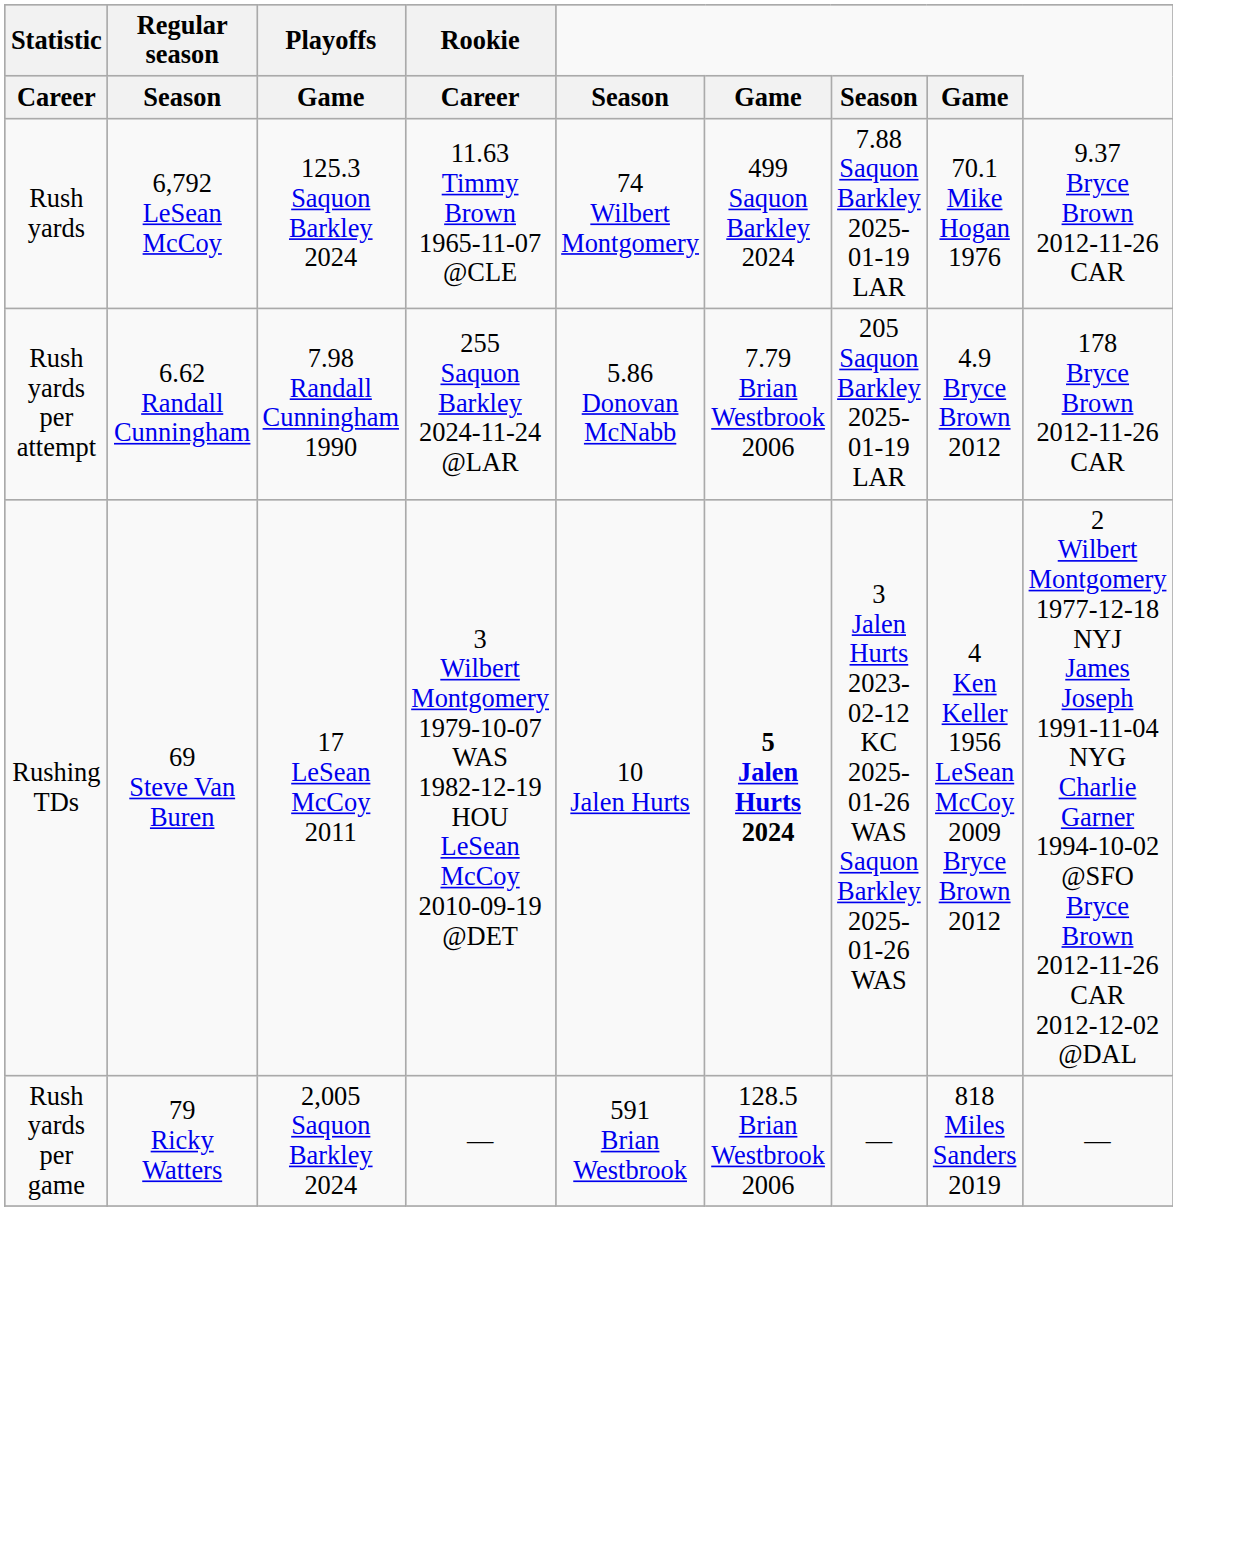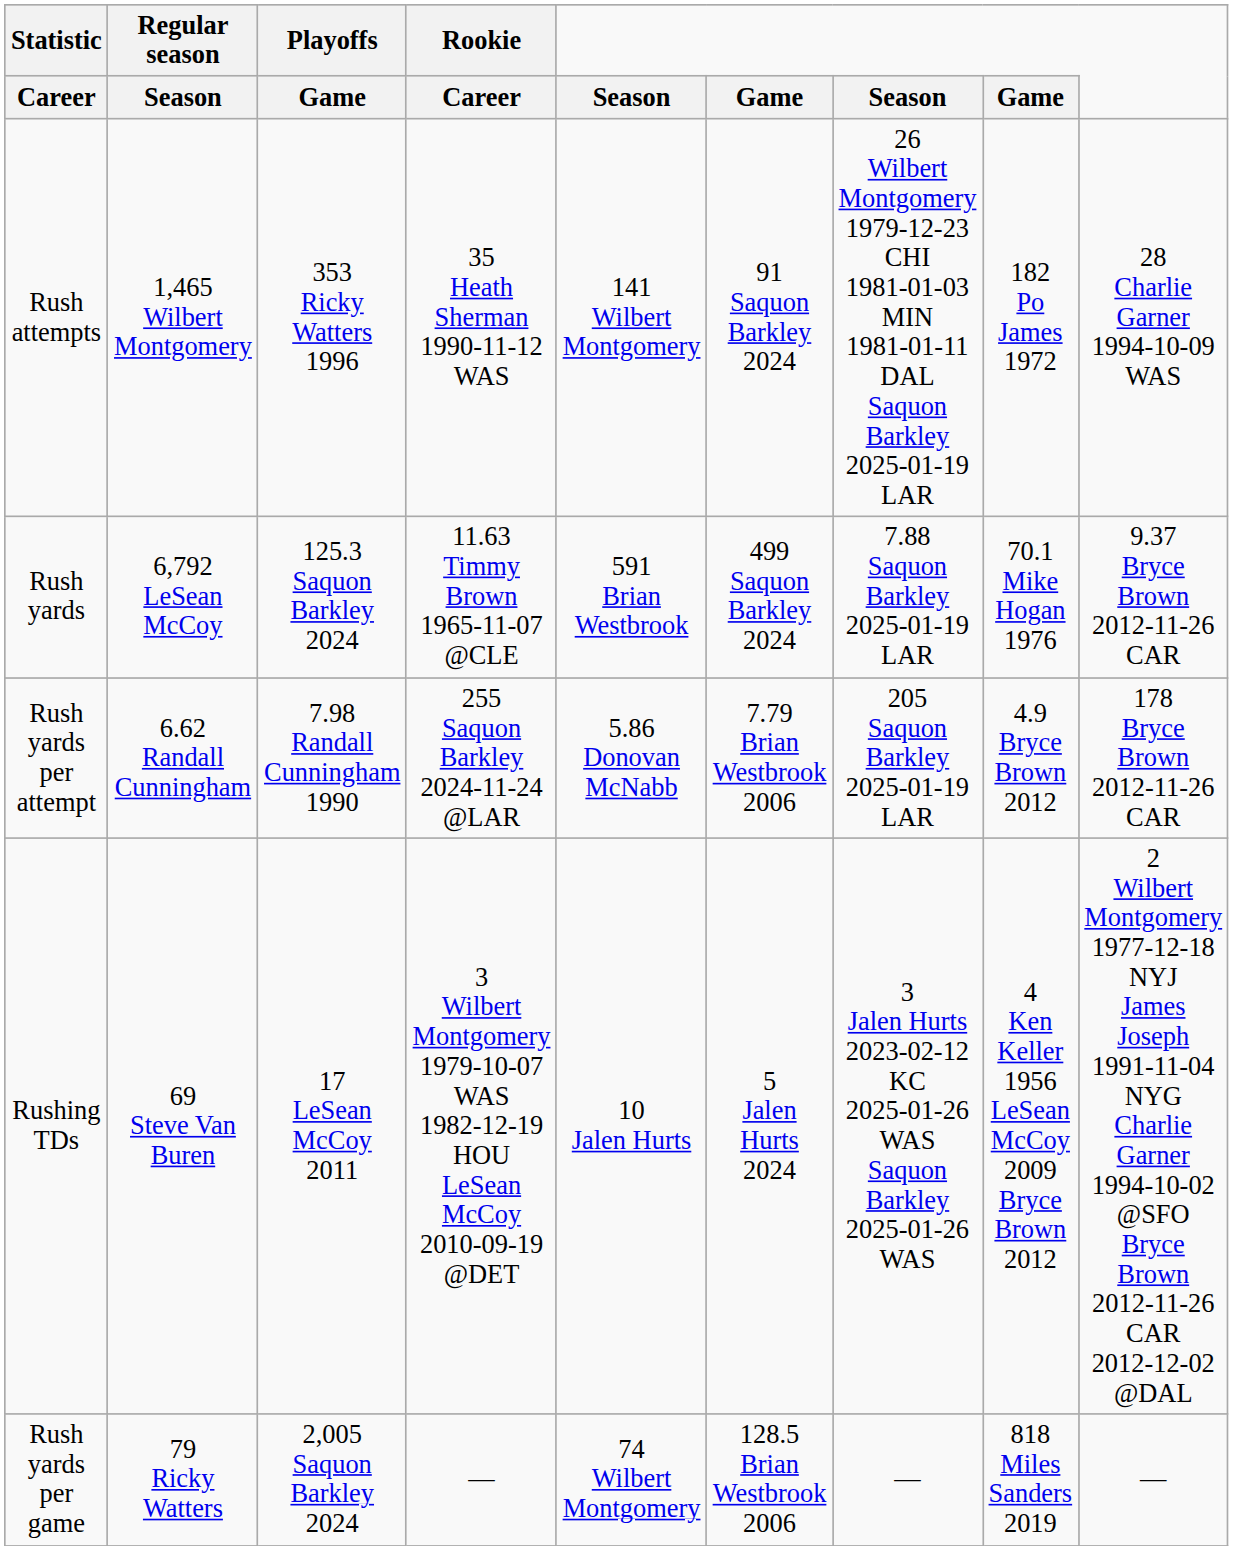+ row: (56, 317)
(630, 213) 74 Wilbert Montgomery -> (632, 596) 591 Brian Westbrook
(768, 786) bold -> (769, 1125) normal
(630, 1140) 591 Brian Westbrook -> (632, 1479) 74 Wilbert Montgomery
